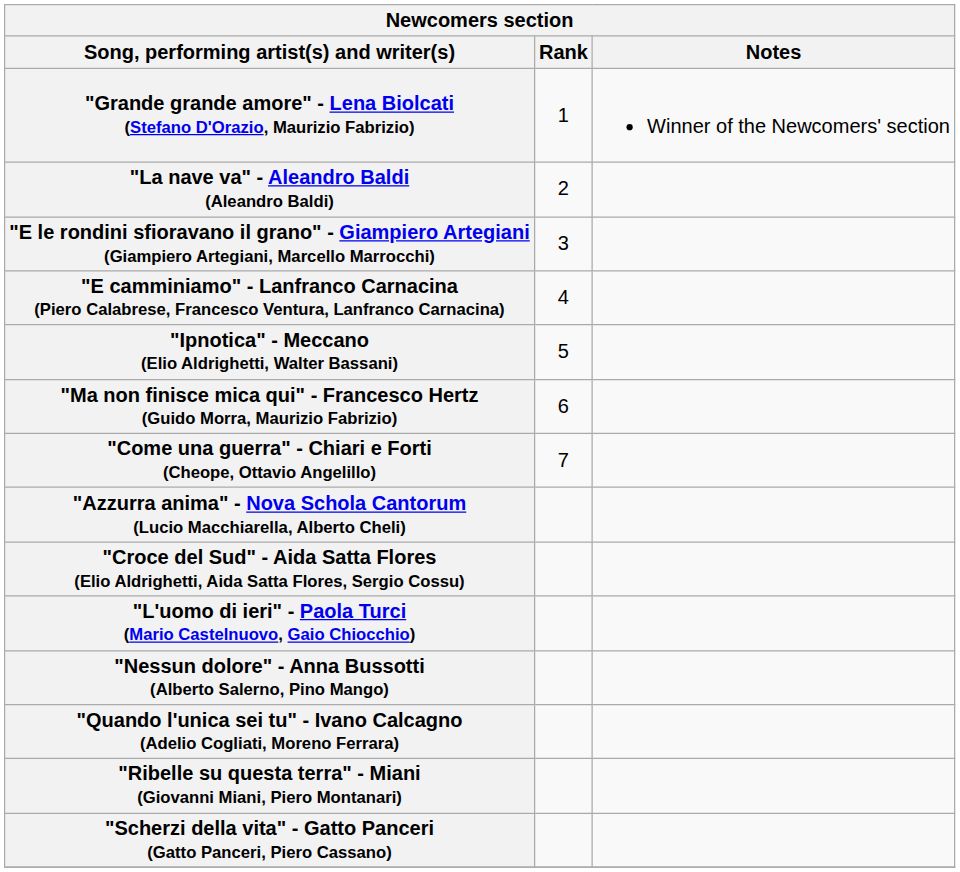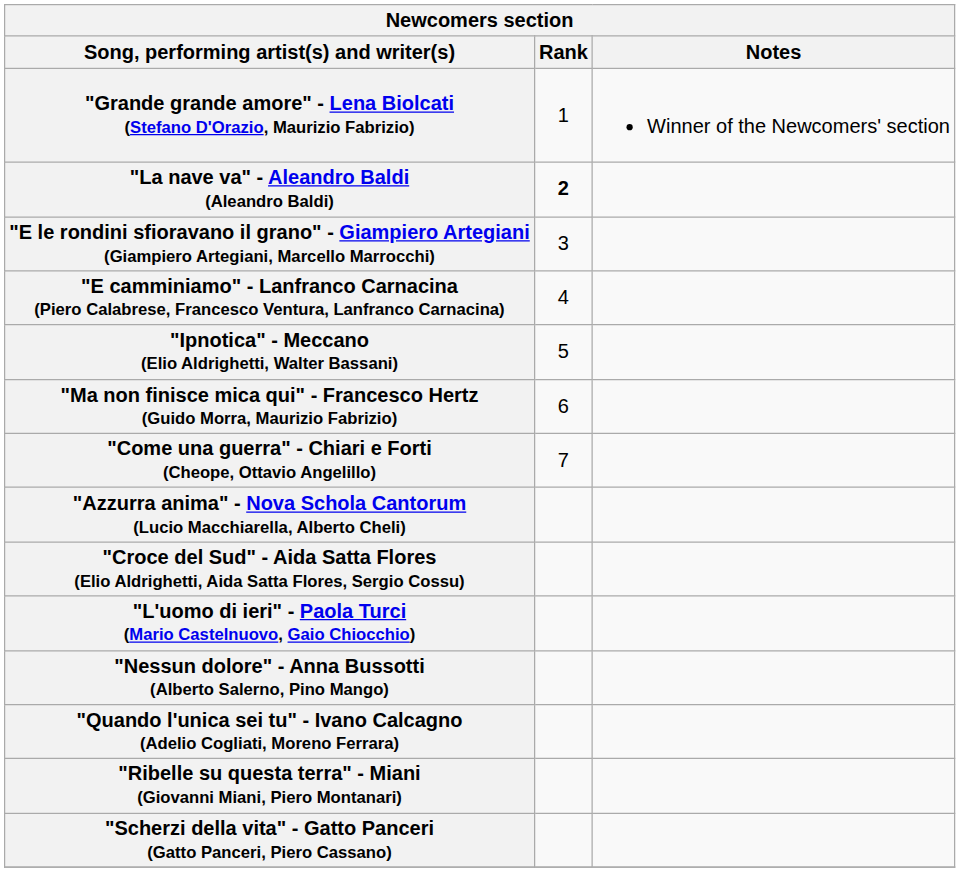(563, 189) normal -> (563, 189) bold
